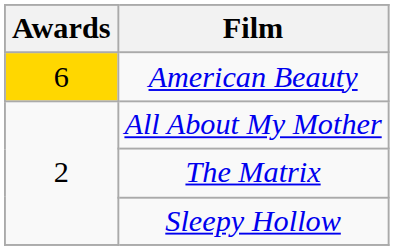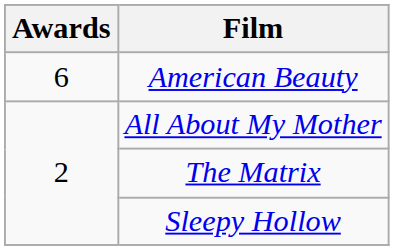(61, 76) gold background -> (61, 76) no background
